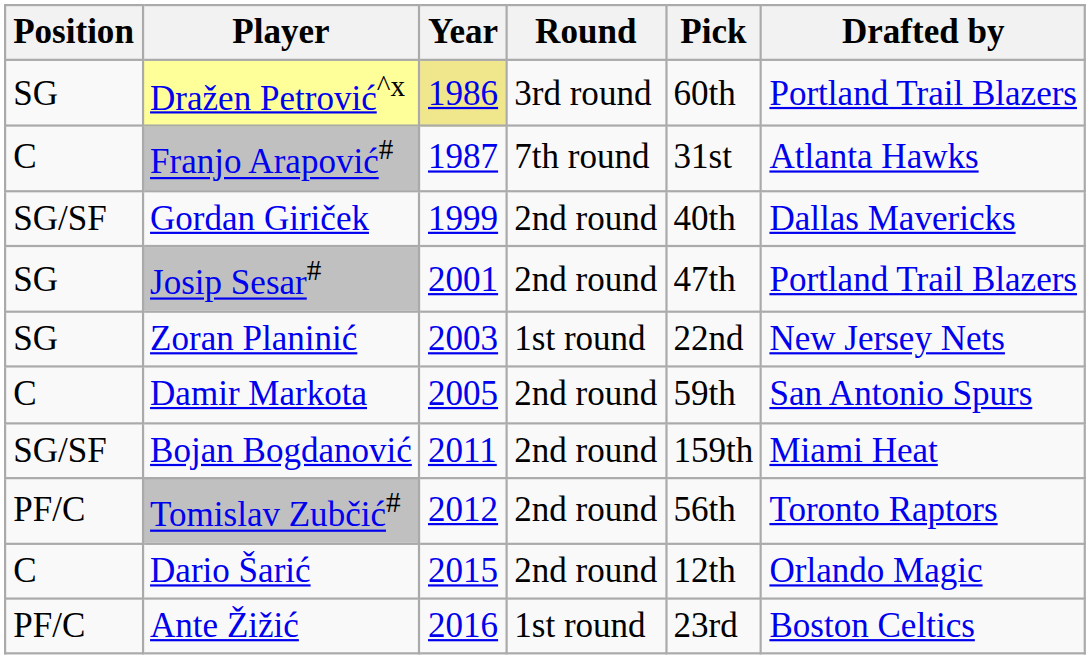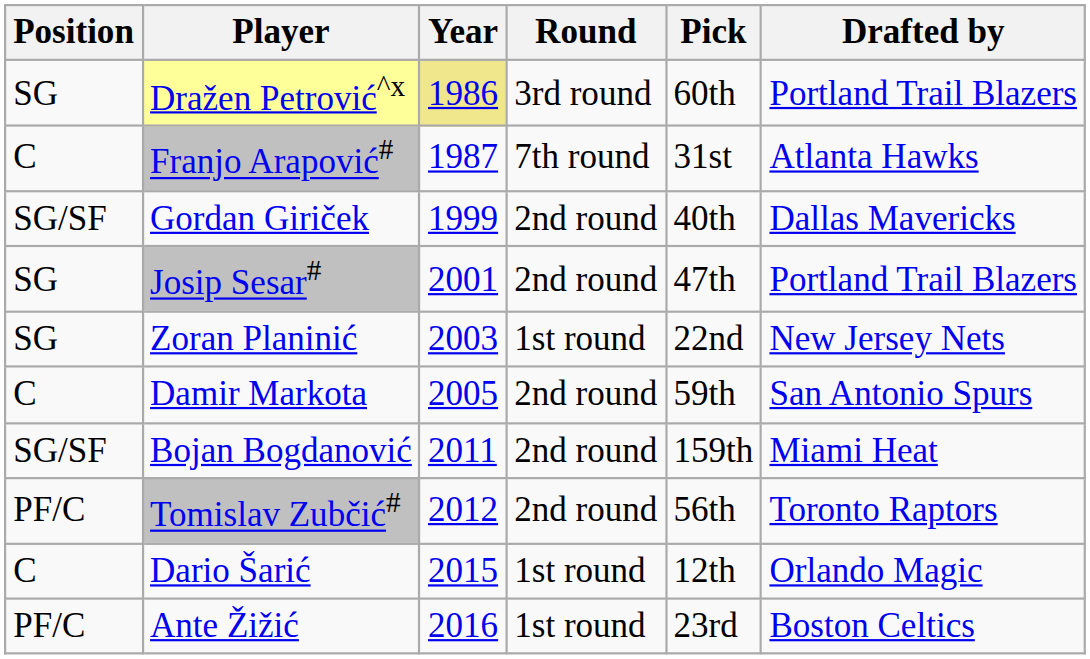(586, 570) 2nd round -> (580, 570) 1st round
